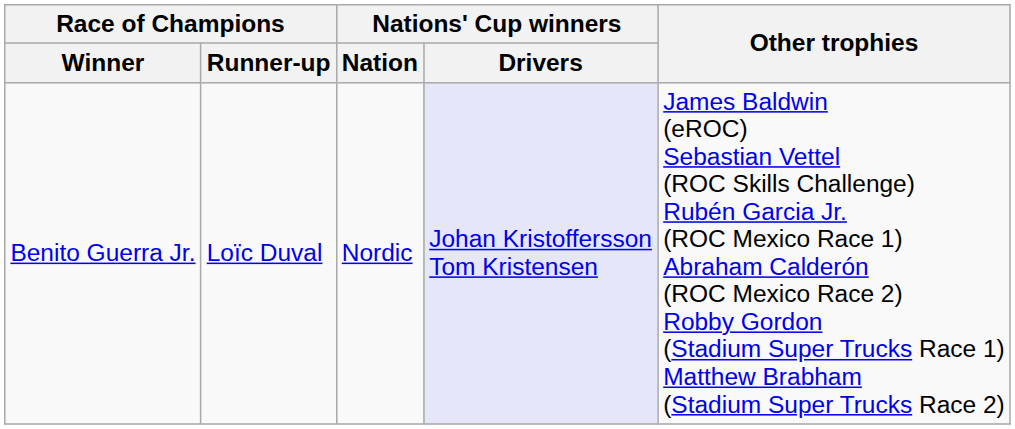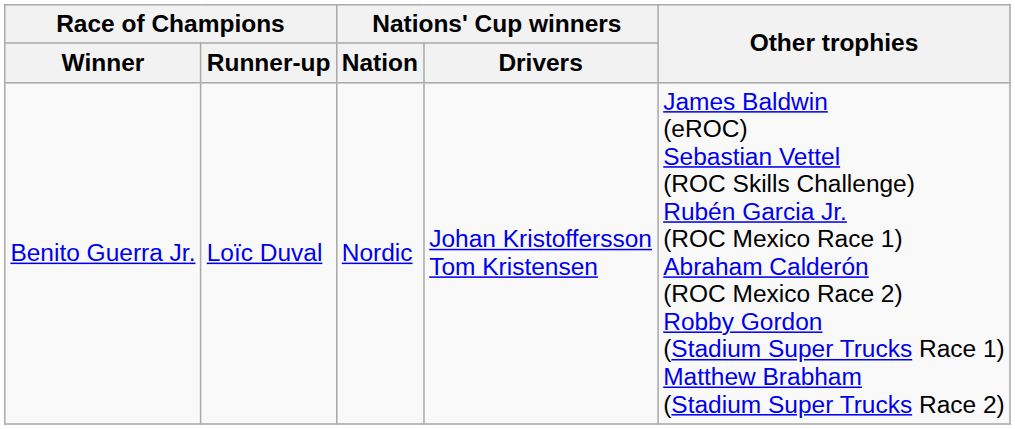(541, 253) lavender background -> (541, 253) no background
